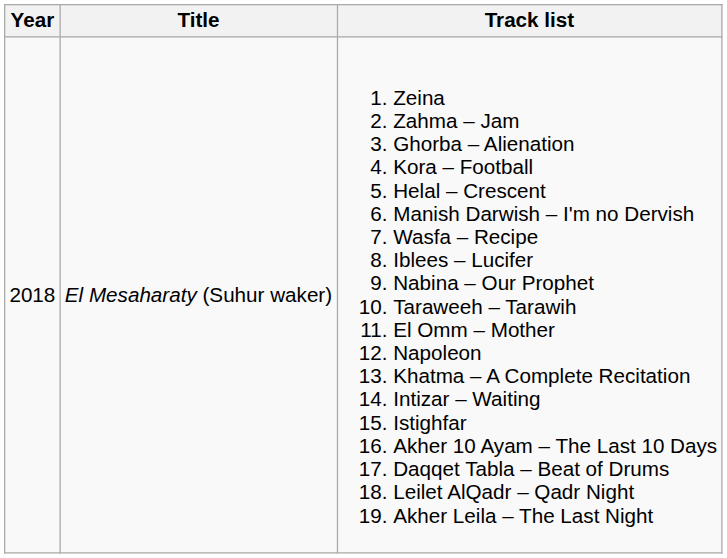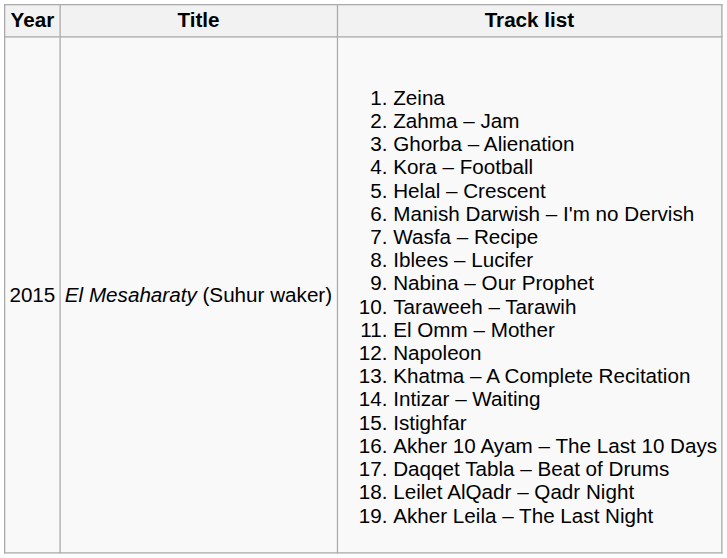(32, 294) 2018 -> (32, 294) 2015
